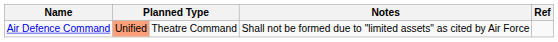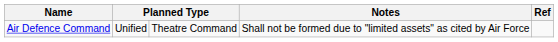(131, 28) lightsalmon background -> (131, 28) no background
